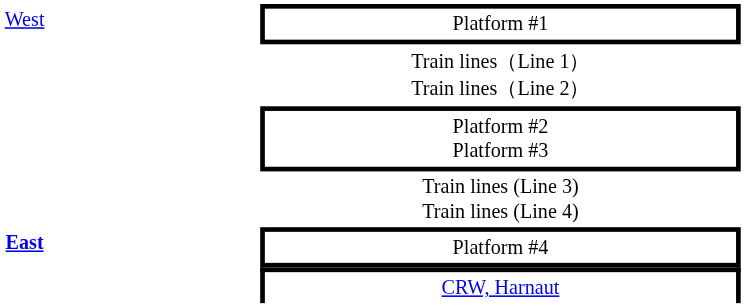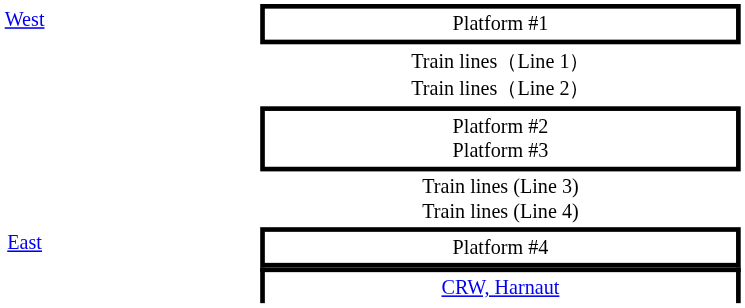(25, 242) bold -> (25, 242) normal
